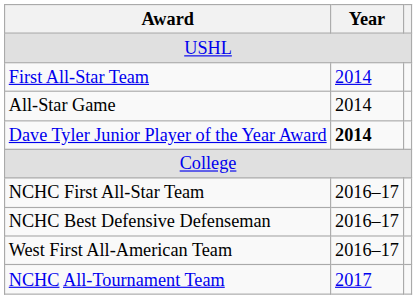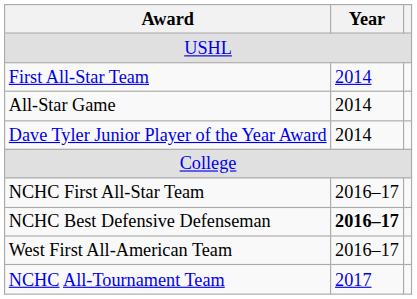(353, 134) bold -> (353, 134) normal
(367, 221) normal -> (367, 221) bold
